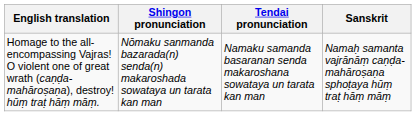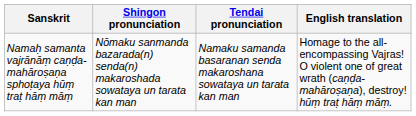columns swapped: (367, 19) <-> (61, 19)
